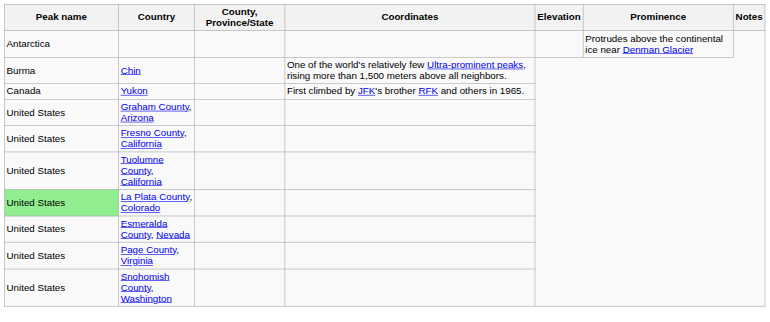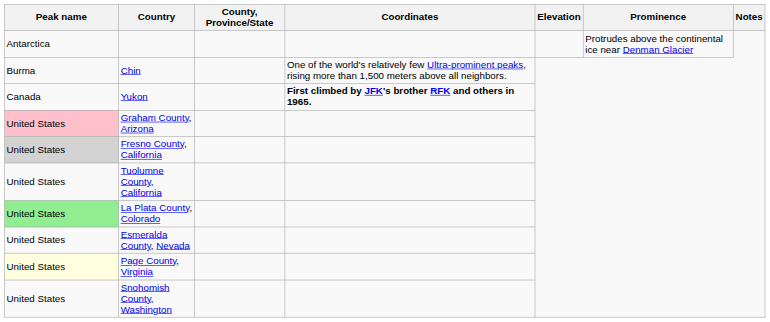(406, 91) normal -> (401, 97) bold
(36, 112) no background -> (36, 123) pink background
(36, 139) no background -> (36, 150) lightgrey background
(36, 255) no background -> (36, 266) lightyellow background
